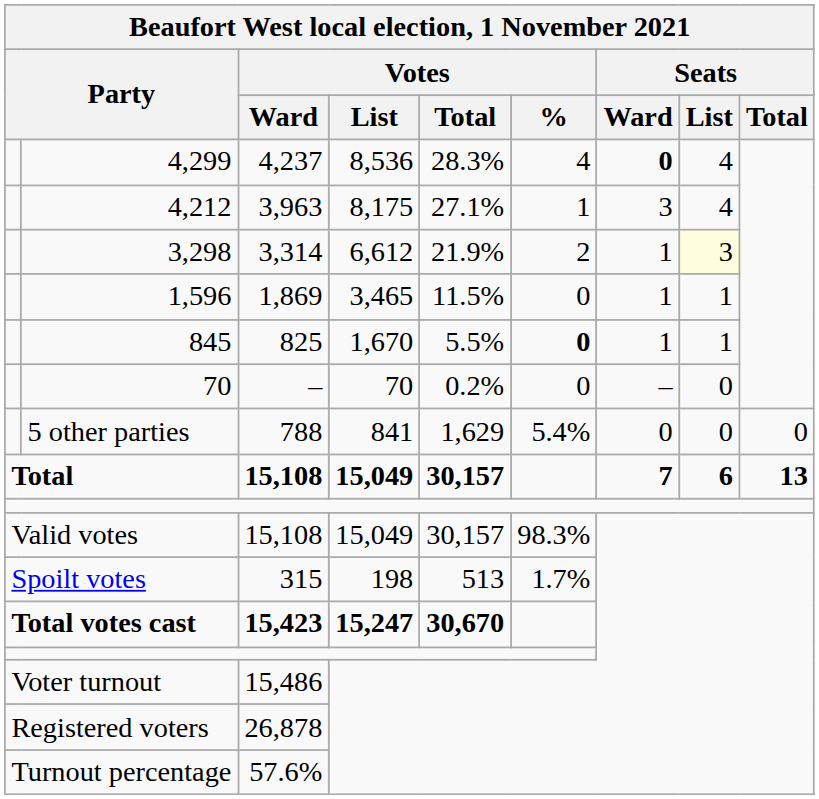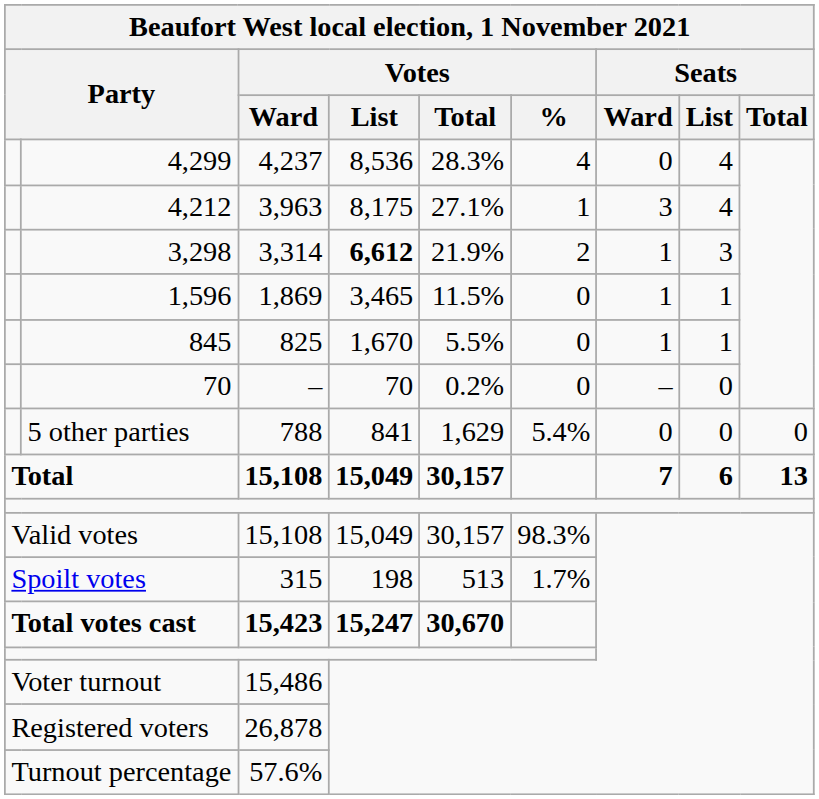(666, 161) bold -> (666, 161) normal
(381, 251) normal -> (381, 251) bold
(726, 251) lightyellow background -> (726, 251) no background
(583, 341) bold -> (583, 341) normal
